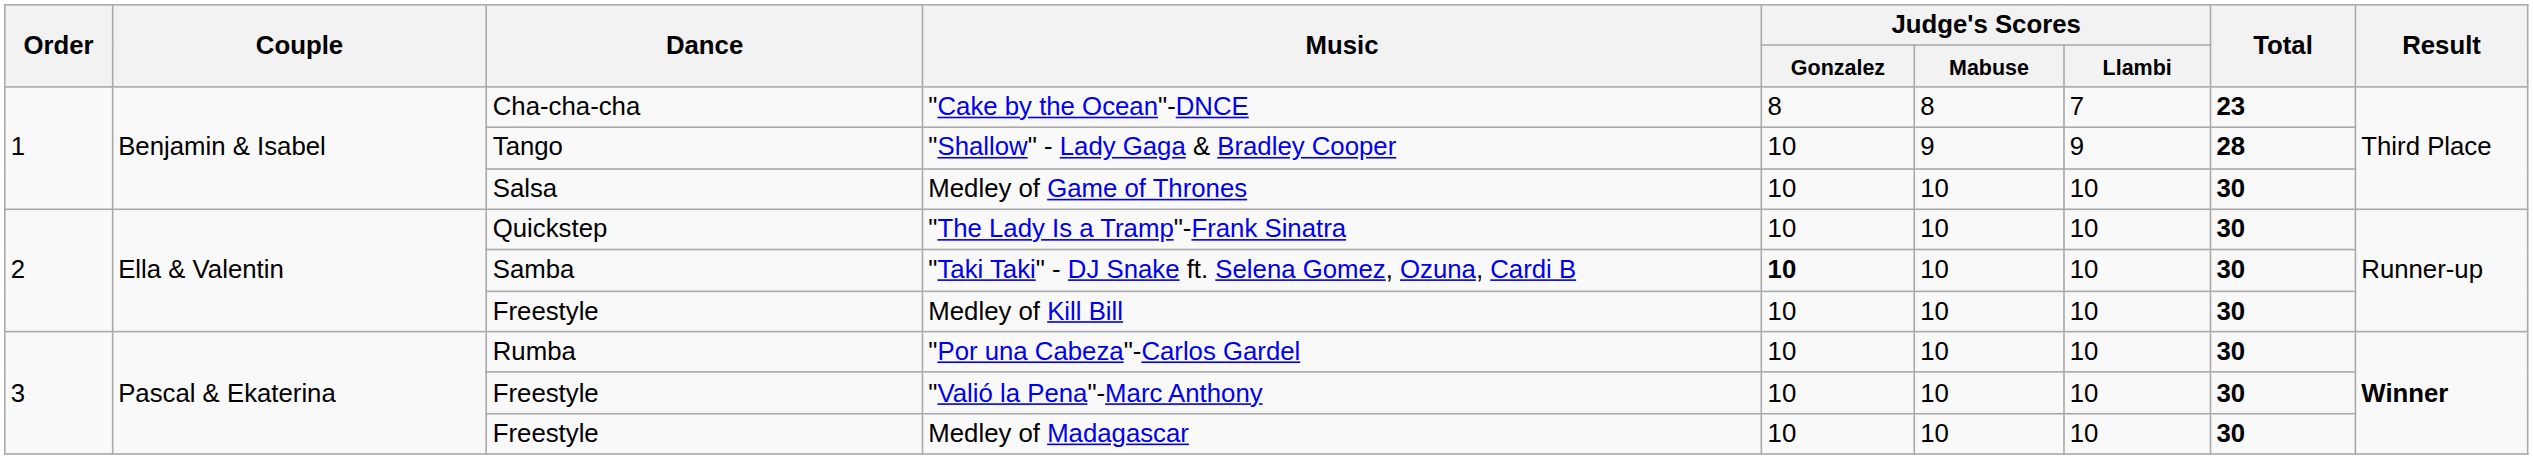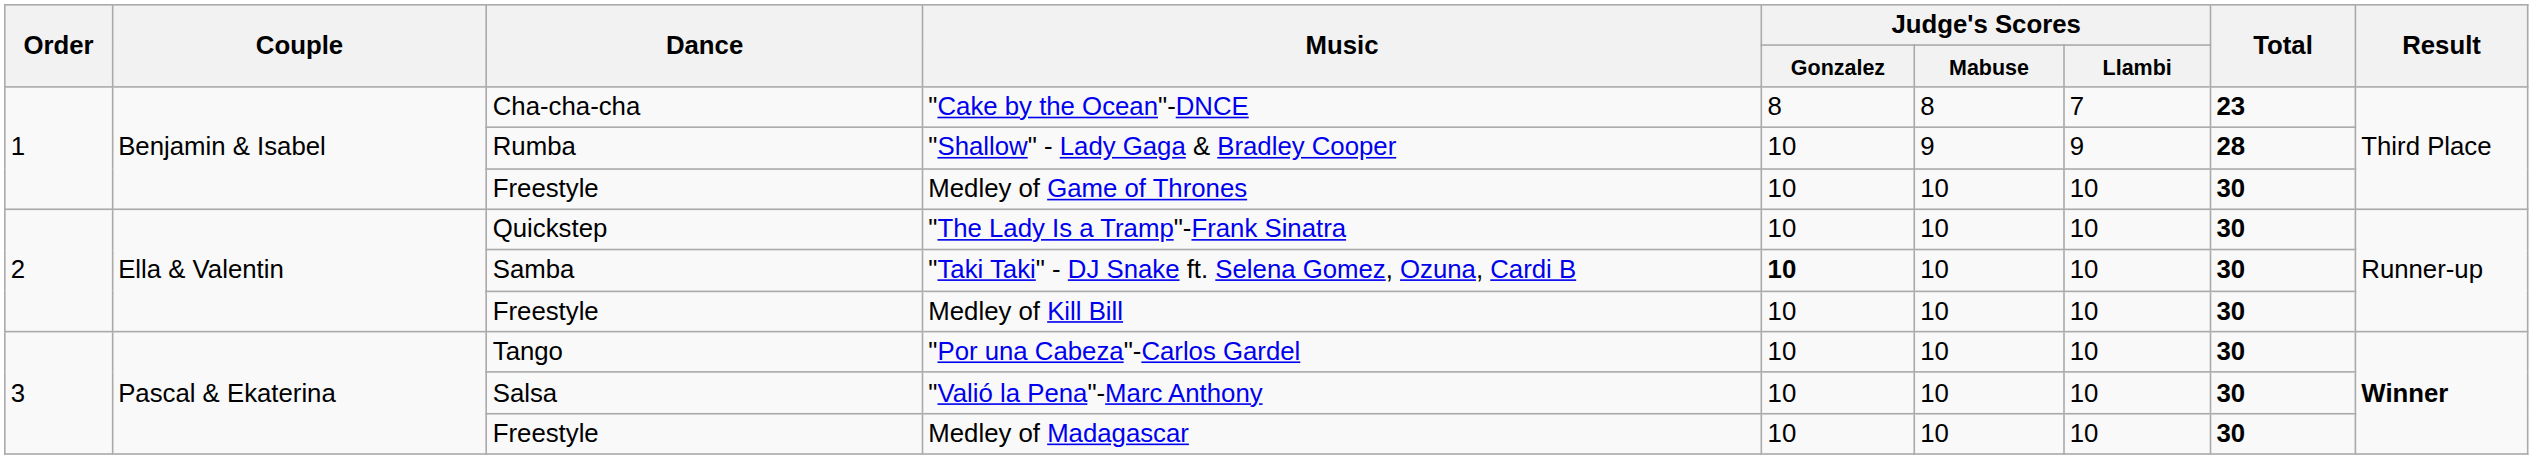(528, 147) Tango -> (534, 147) Rumba
(525, 188) Salsa -> (546, 188) Freestyle
(534, 351) Rumba -> (528, 351) Tango
(546, 392) Freestyle -> (525, 392) Salsa
